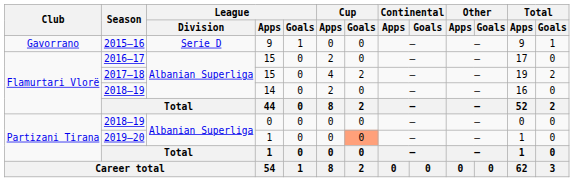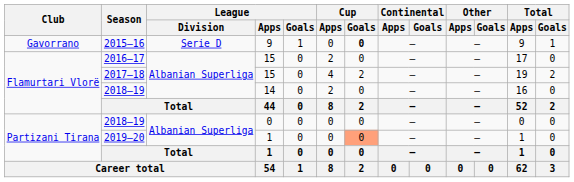(361, 44) normal -> (361, 44) bold
